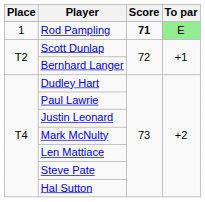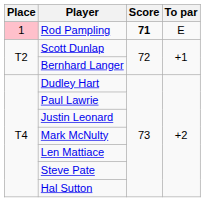(21, 30) no background -> (21, 30) pink background
(181, 30) lightgreen background -> (181, 30) no background
